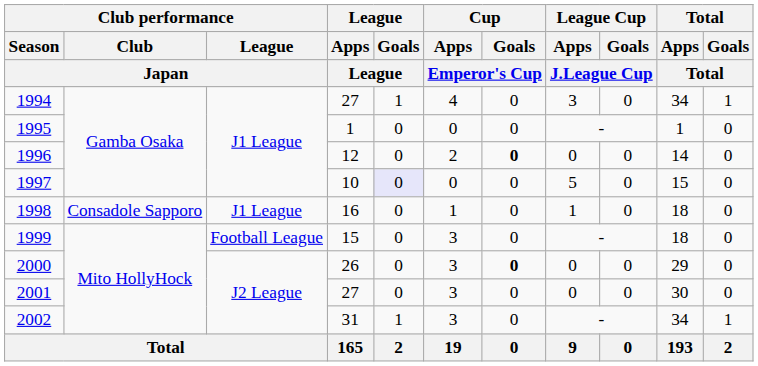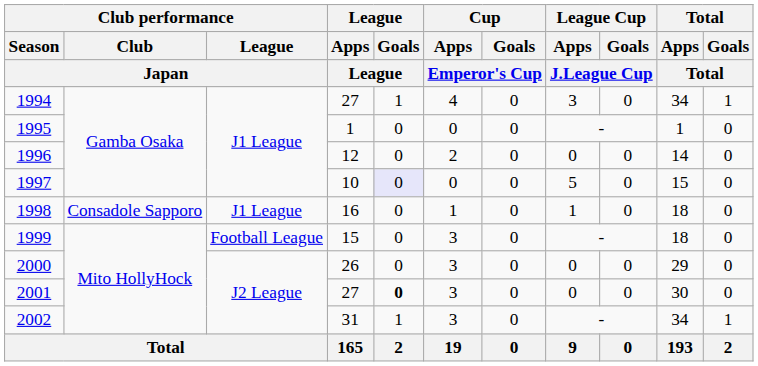(514, 155) bold -> (514, 155) normal
(514, 264) bold -> (514, 264) normal
(398, 292) normal -> (398, 292) bold
